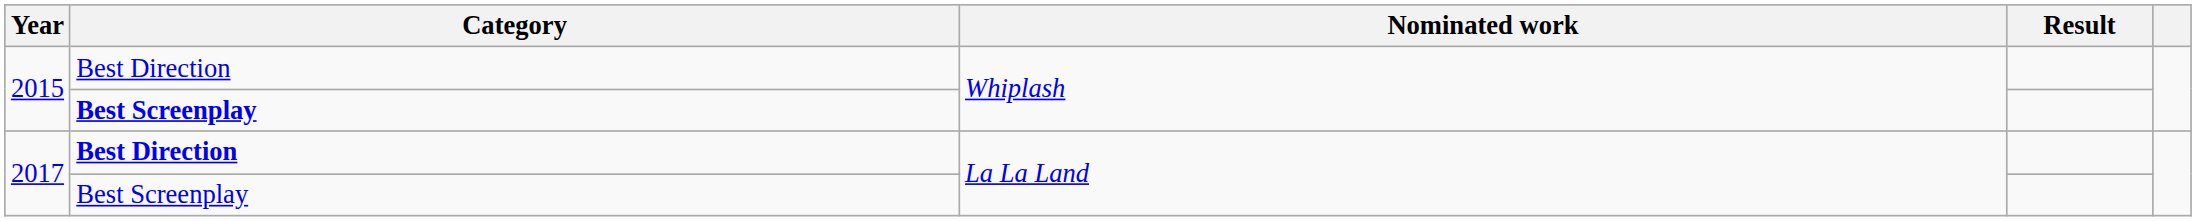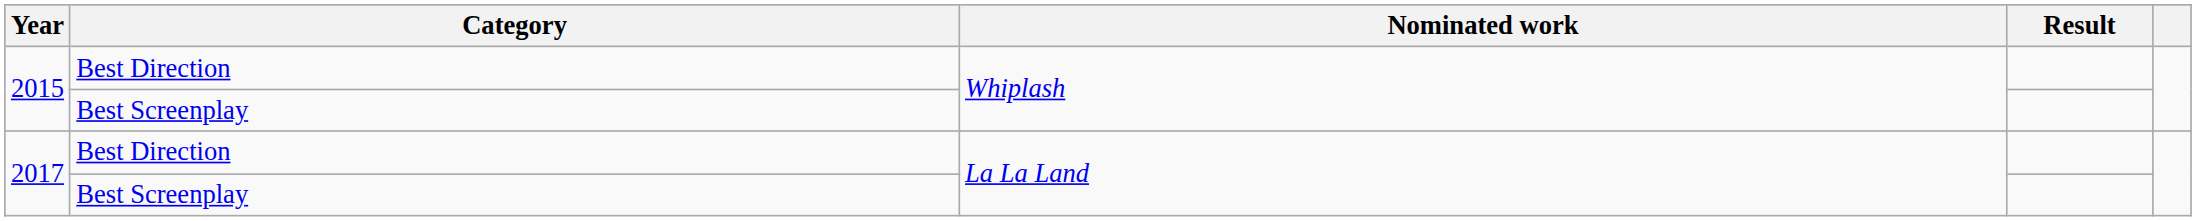(166, 109) bold -> (162, 109) normal
(157, 151) bold -> (153, 151) normal
